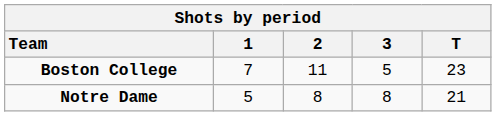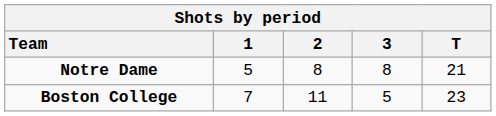rows swapped: (109, 97) <-> (109, 71)
